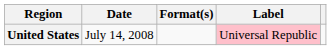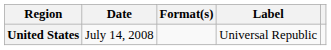(268, 34) pink background -> (268, 34) no background
